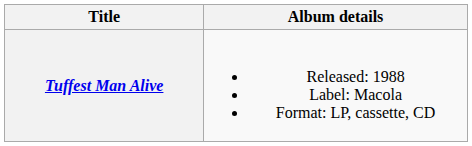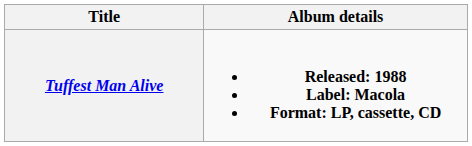(336, 95) normal -> (336, 95) bold
